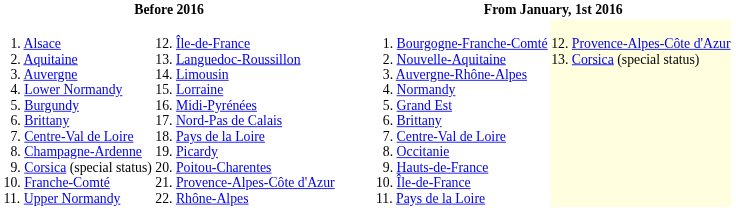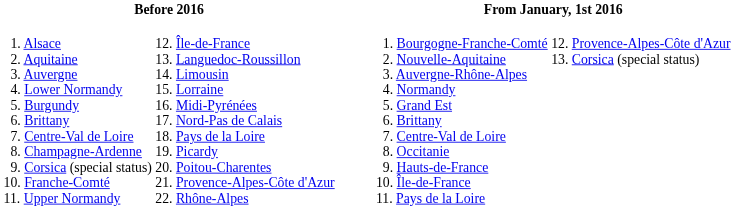(641, 51) lightyellow background -> (641, 51) no background
